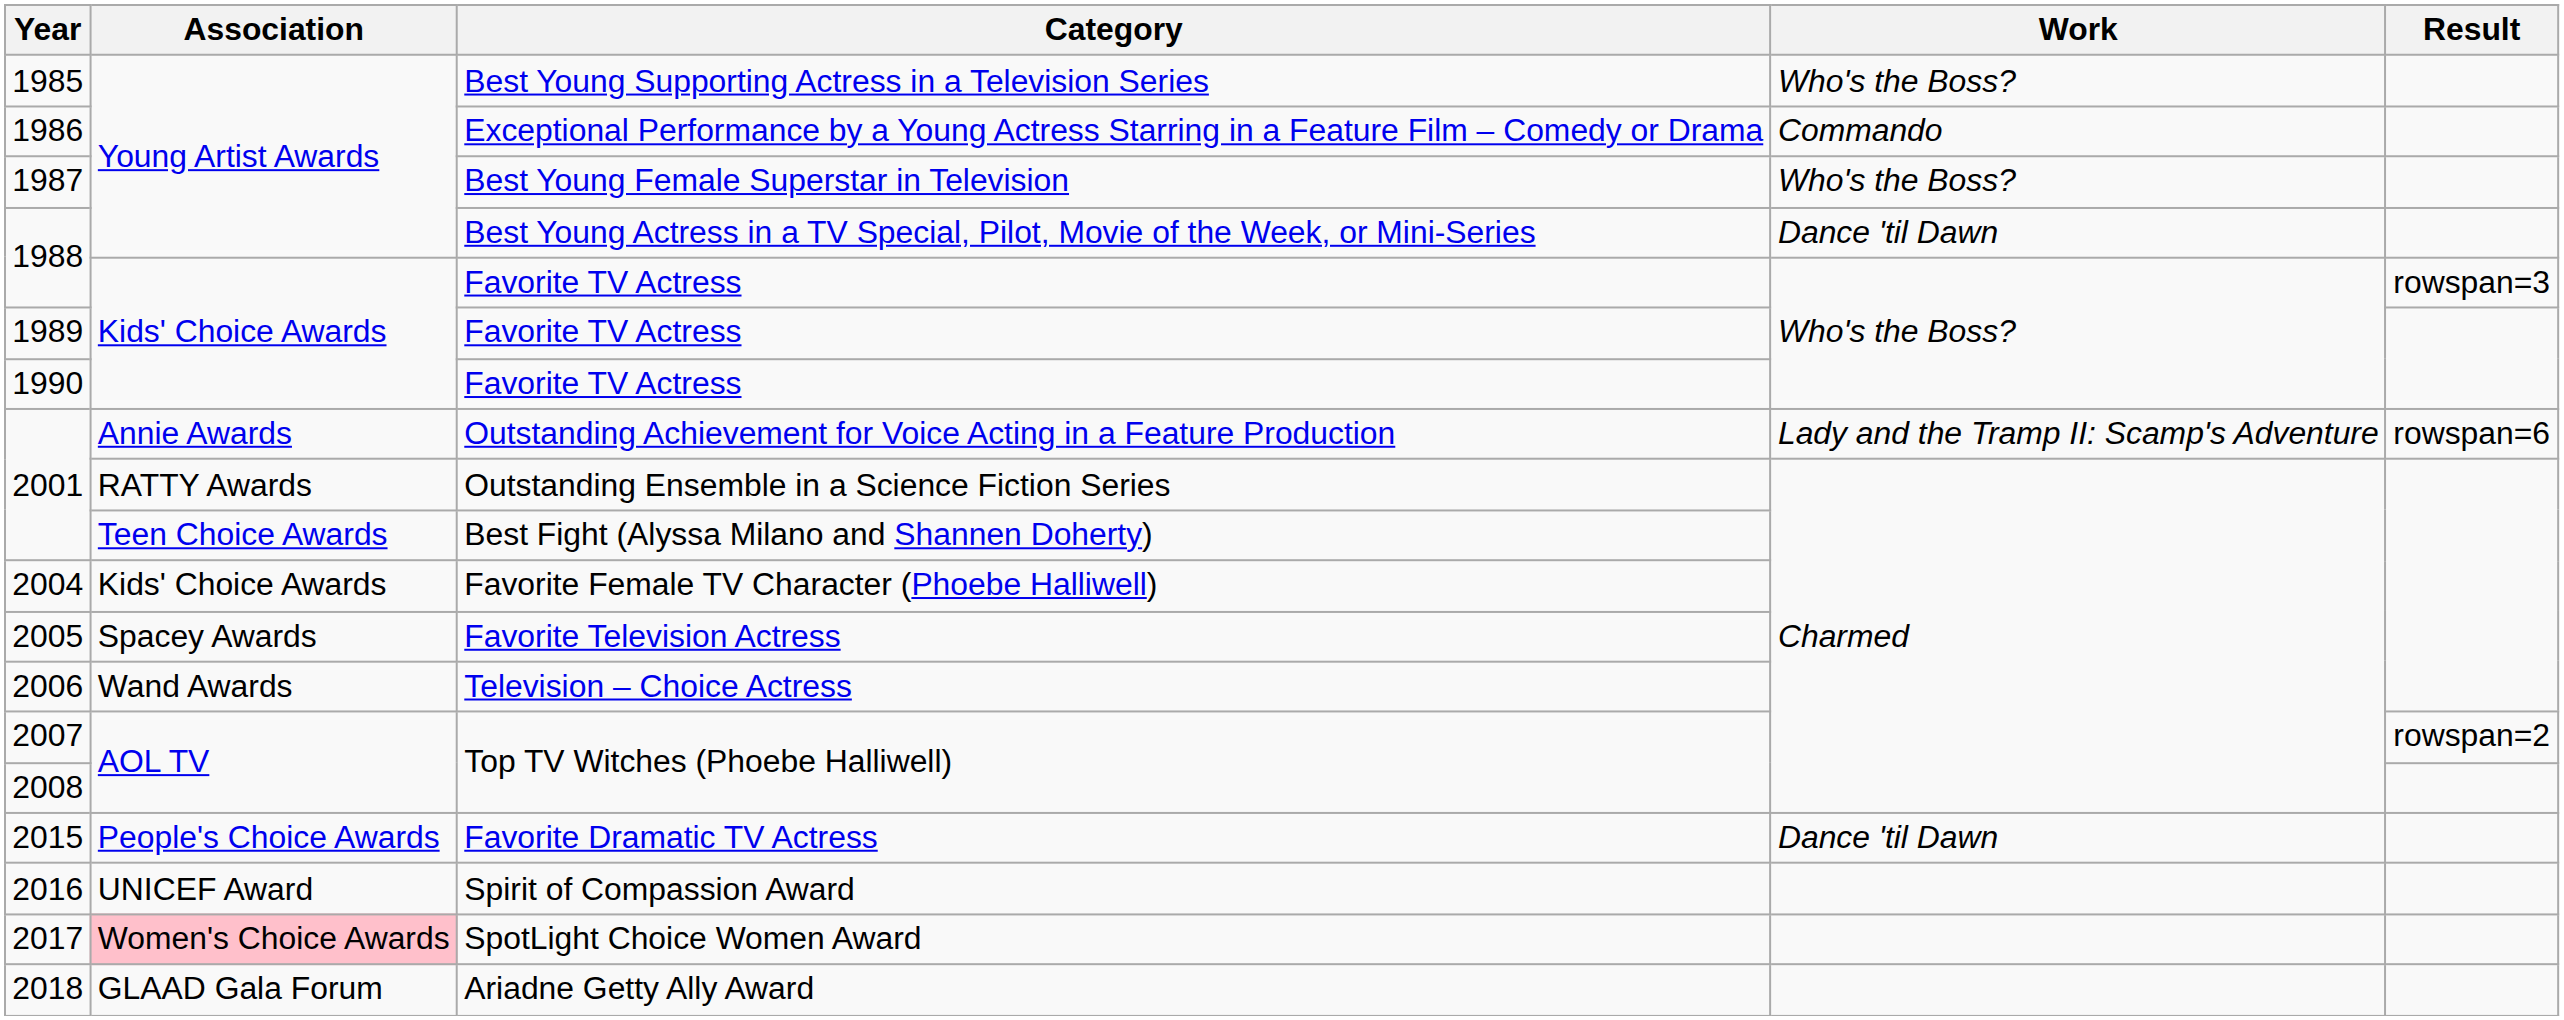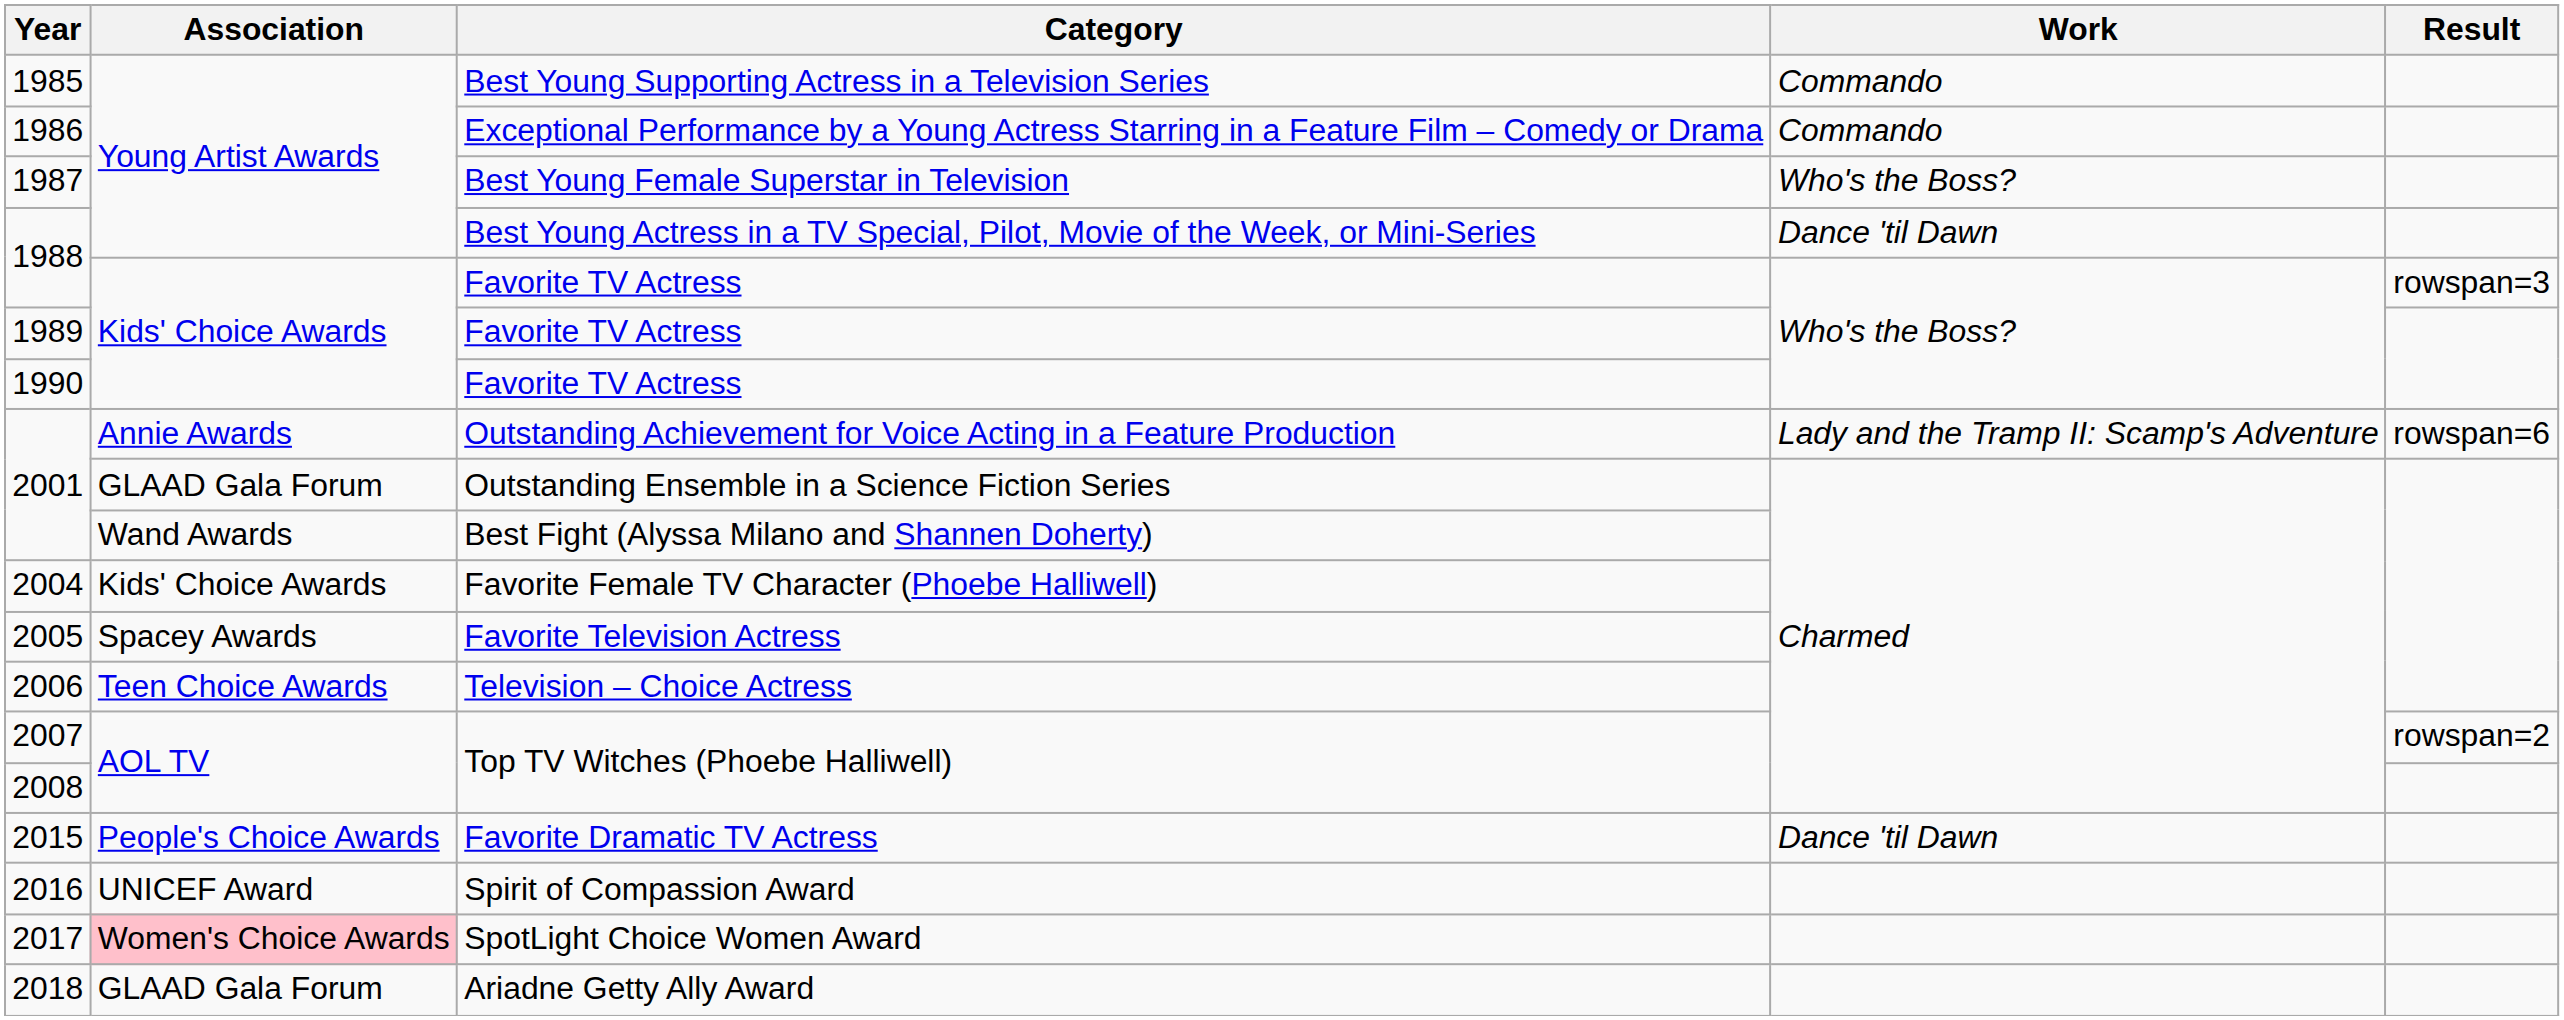(1897, 80) Who's the Boss? -> (1860, 80) Commando
(205, 484) RATTY Awards -> (240, 484) GLAAD Gala Forum
(243, 534) Teen Choice Awards -> (195, 534) Wand Awards
(195, 686) Wand Awards -> (243, 686) Teen Choice Awards
